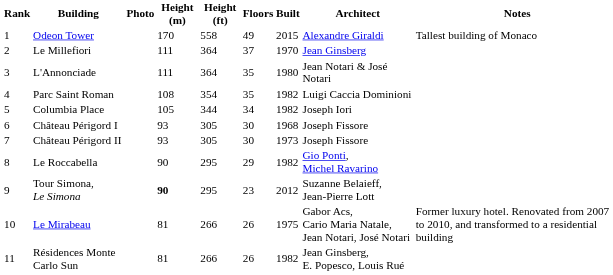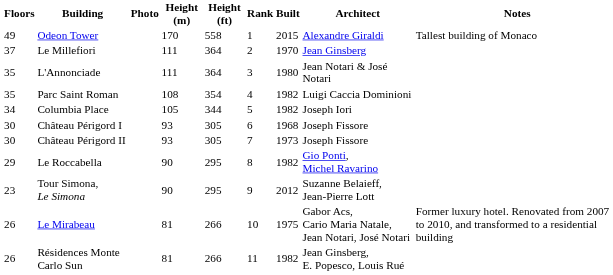columns swapped: (17, 13) <-> (258, 13)
(163, 190) bold -> (167, 190) normal
